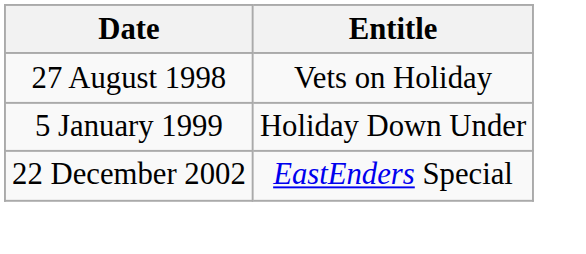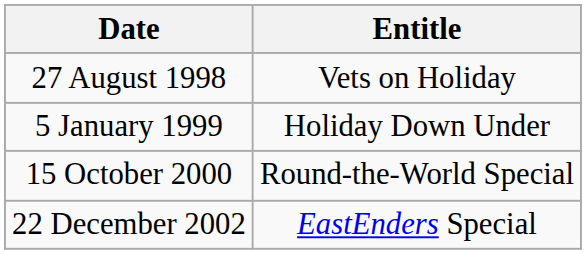+ row: (129, 175)
